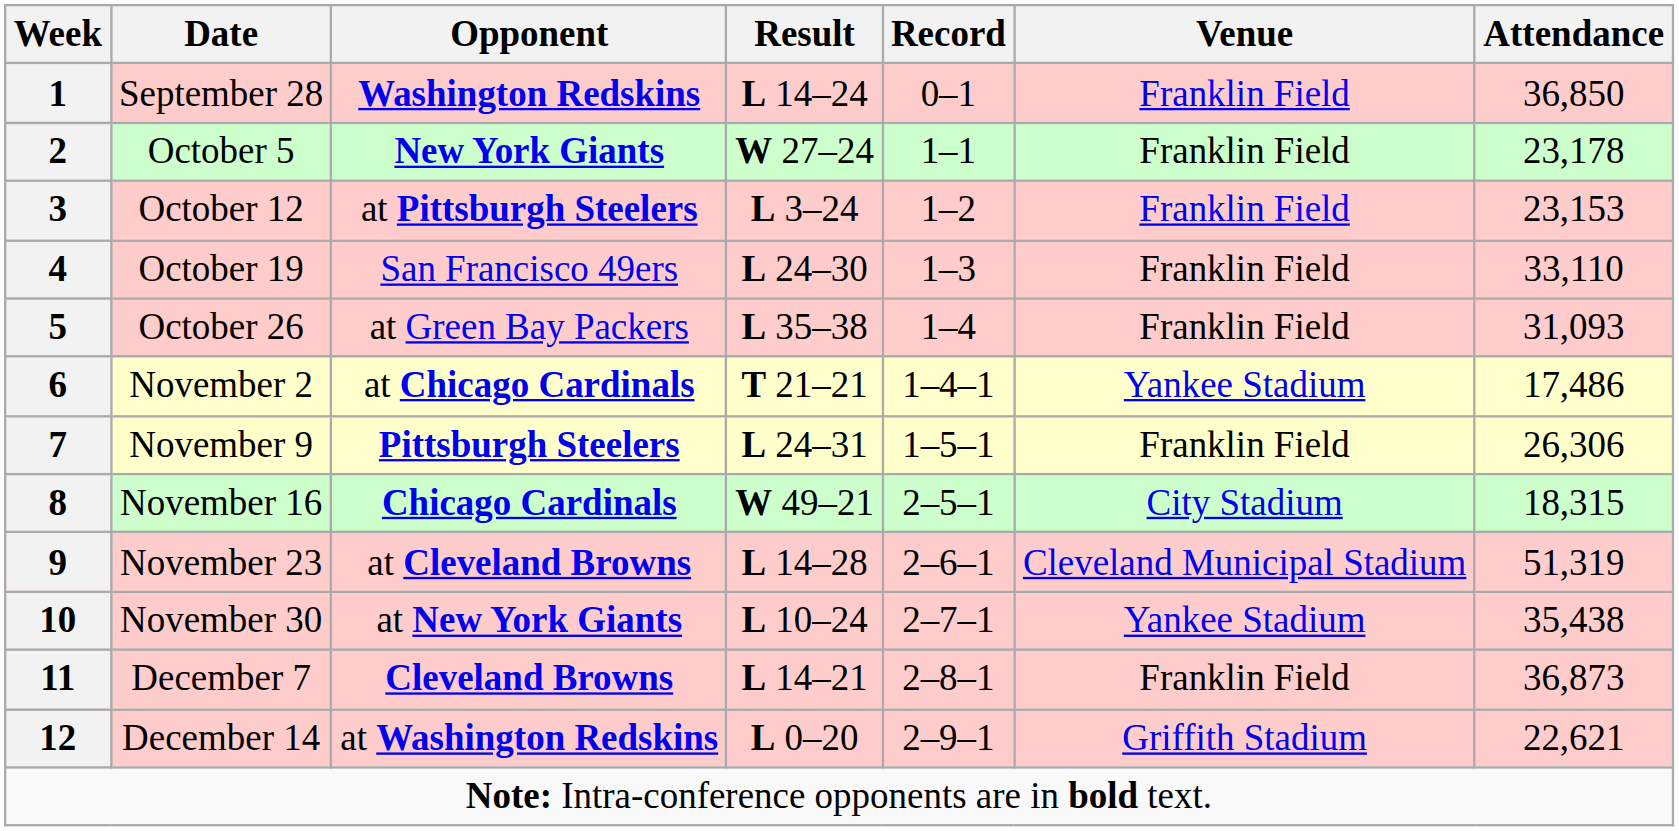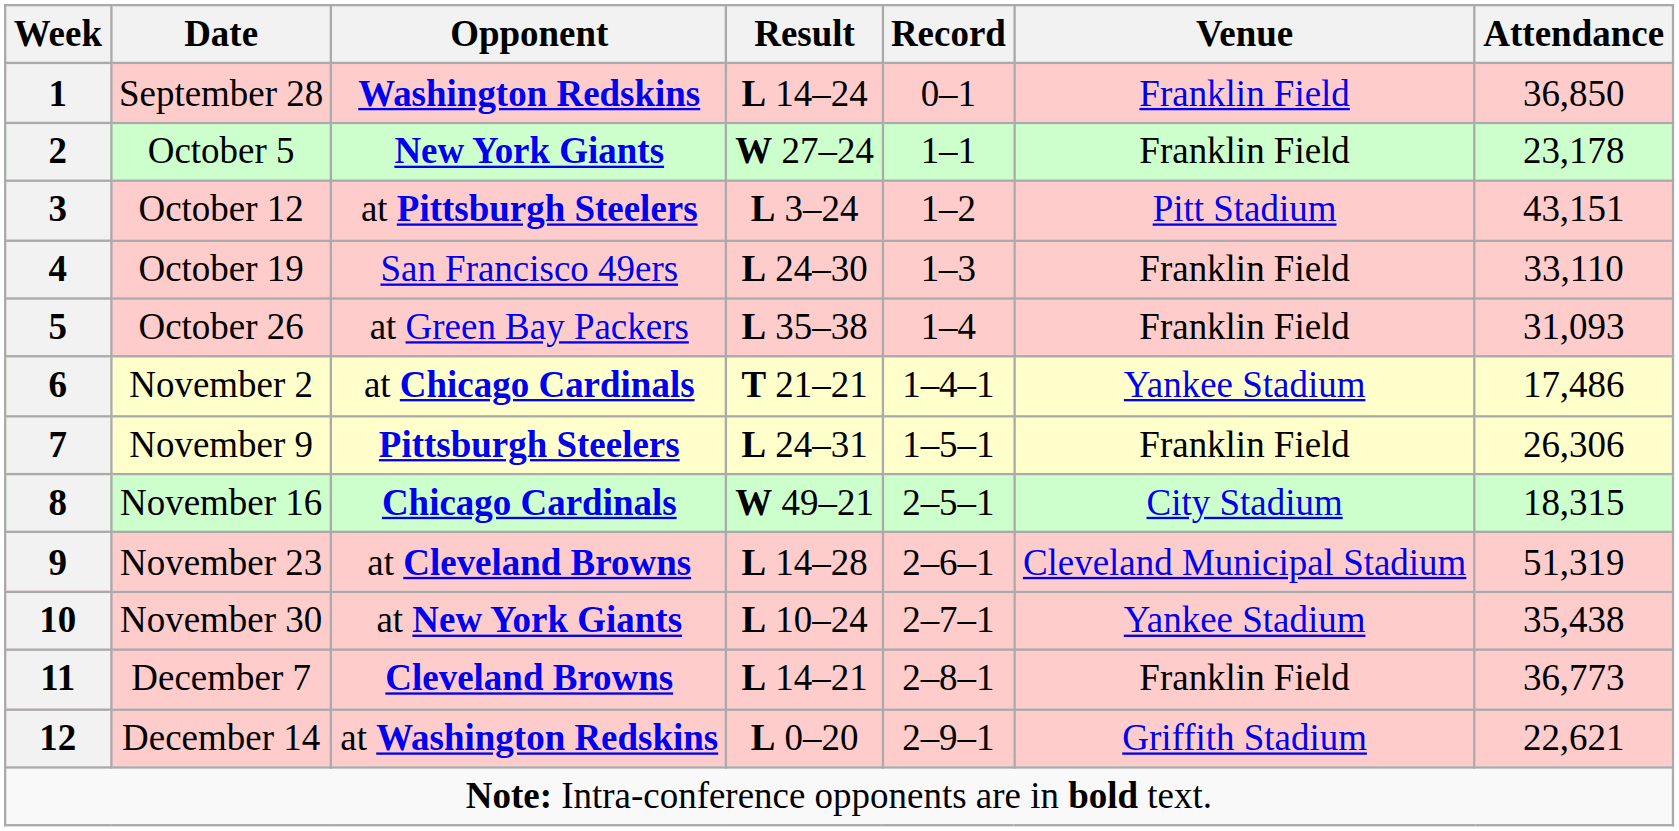(1245, 209) Franklin Field -> (1245, 209) Pitt Stadium
(1574, 209) 23,153 -> (1574, 209) 43,151
(1574, 678) 36,873 -> (1574, 678) 36,773
